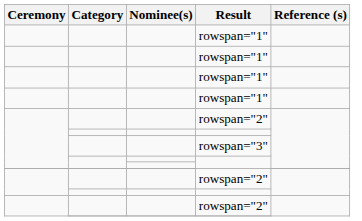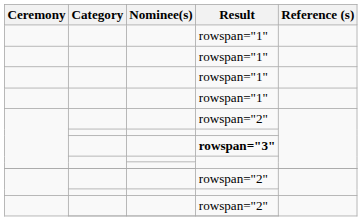(233, 145) normal -> (237, 145) bold
